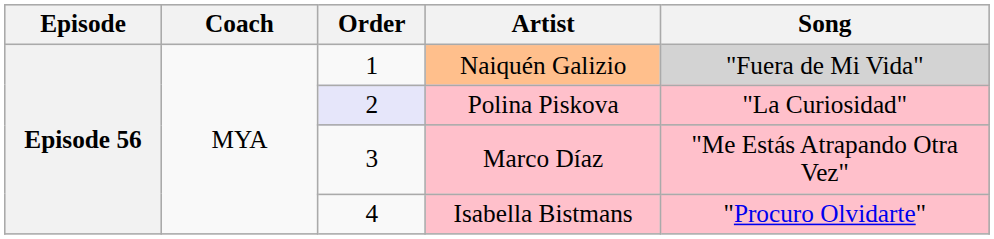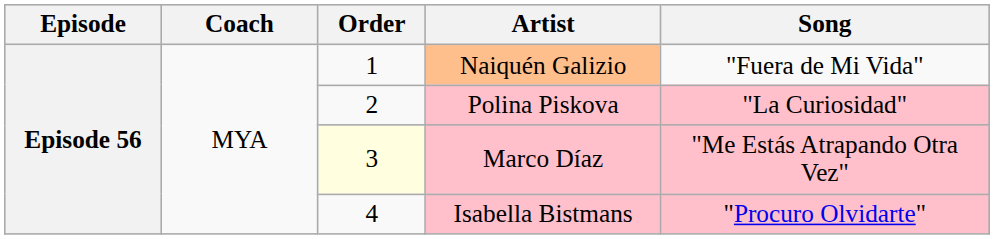(825, 64) lightgrey background -> (825, 64) no background
(372, 104) lavender background -> (372, 104) no background
(372, 159) no background -> (372, 159) lightyellow background
